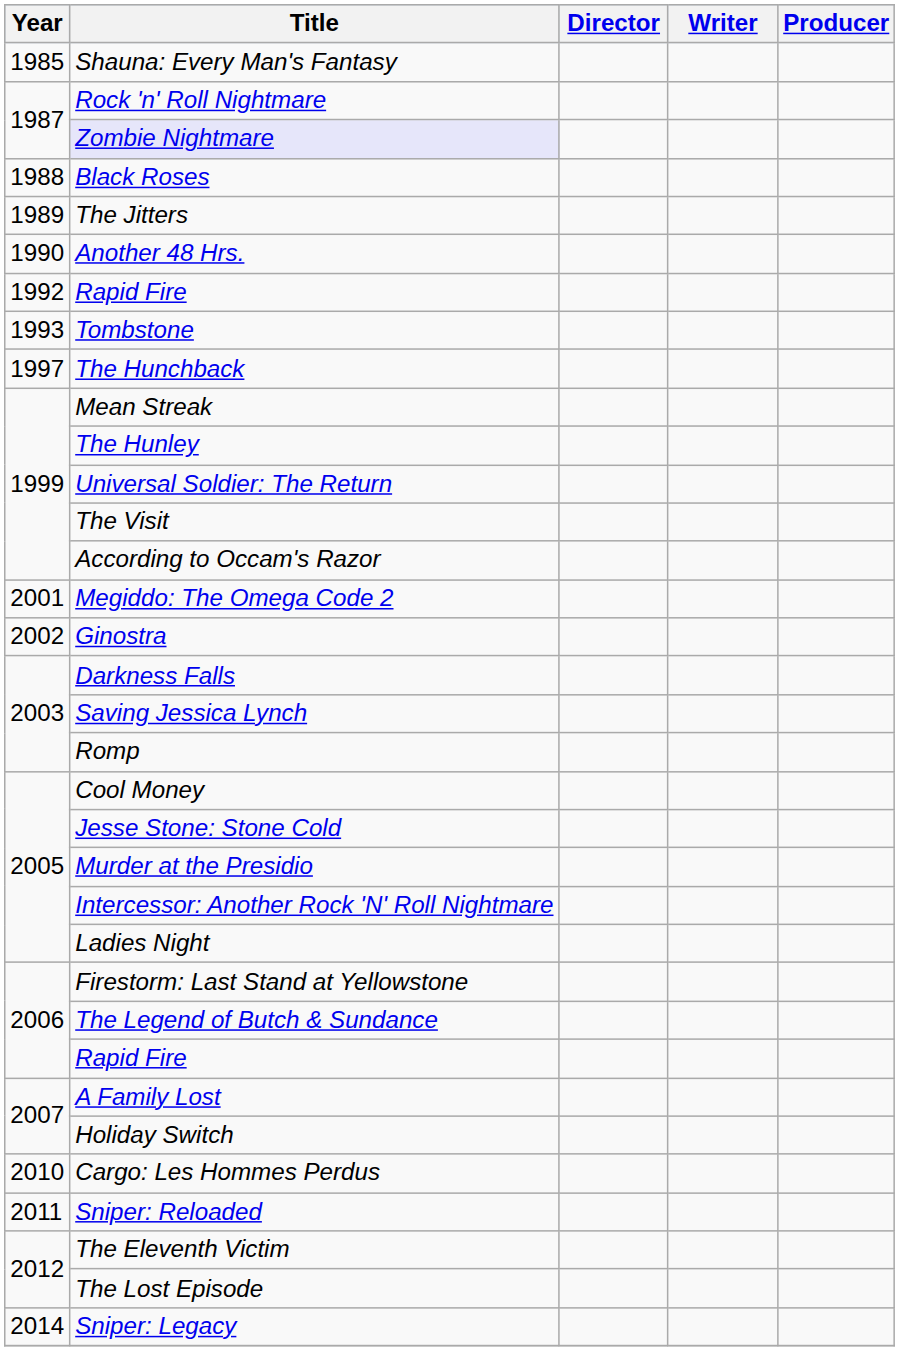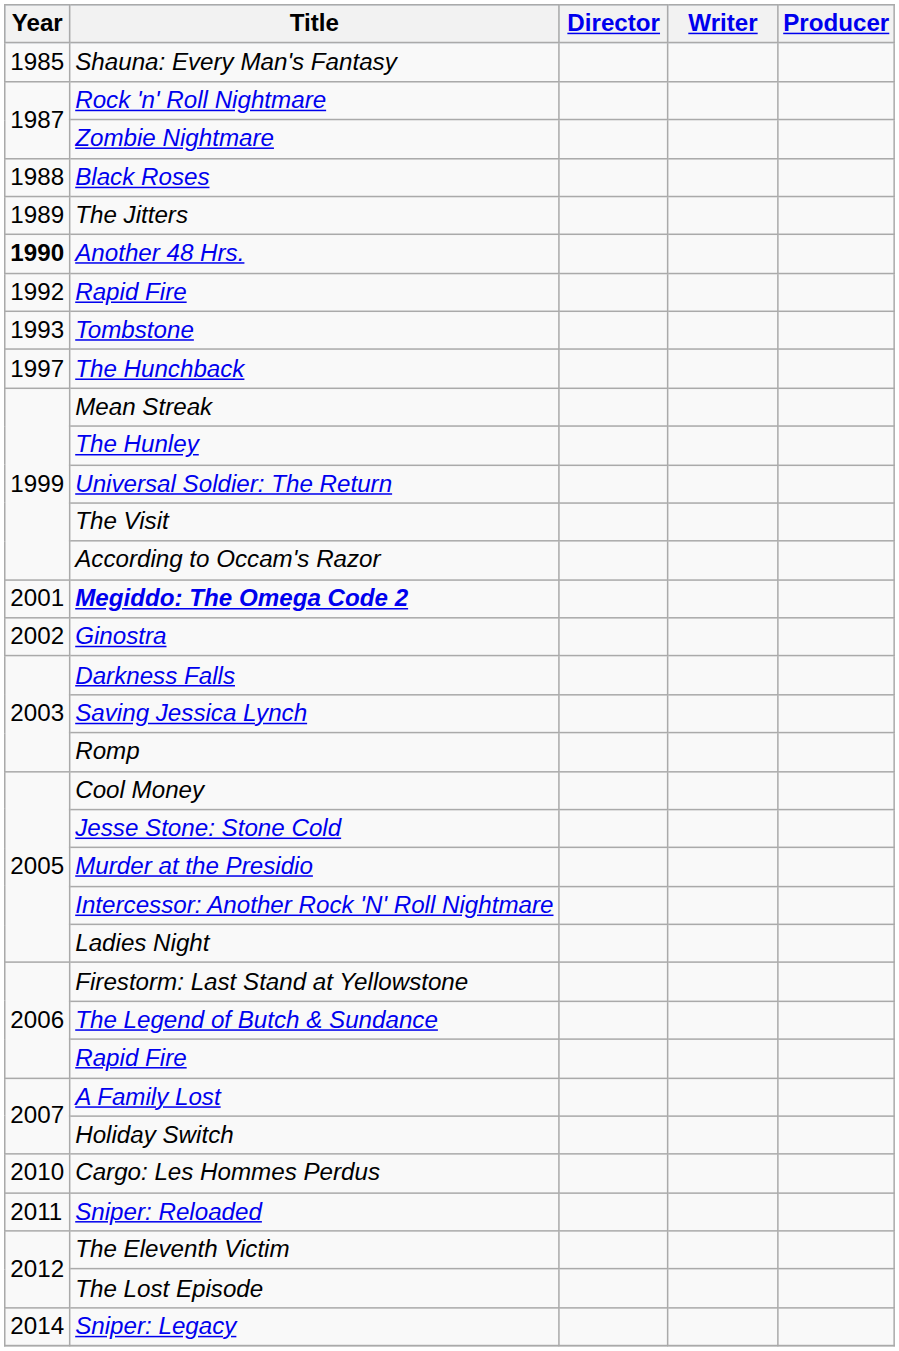(175, 138) lavender background -> (175, 138) no background
(37, 253) normal -> (37, 253) bold
(234, 598) normal -> (242, 598) bold
